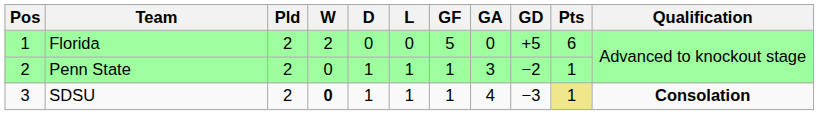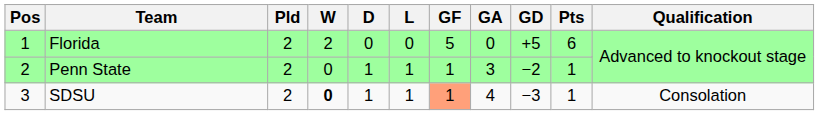(450, 95) no background -> (450, 95) lightsalmon background
(571, 95) khaki background -> (571, 95) no background
(703, 95) bold -> (703, 95) normal
